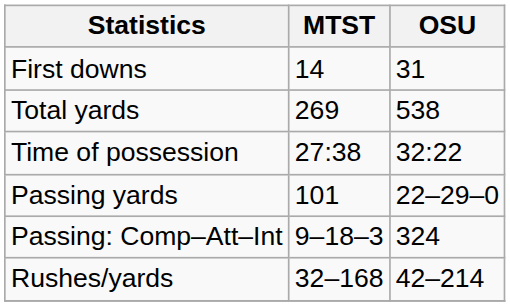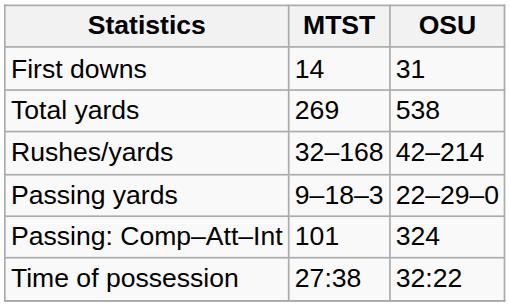rows swapped: (92, 278) <-> (125, 152)
(317, 194) 101 -> (339, 194) 9–18–3
(339, 236) 9–18–3 -> (317, 236) 101
